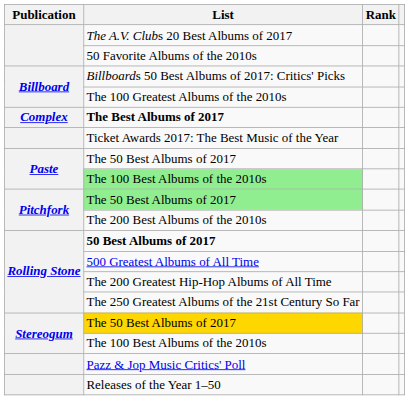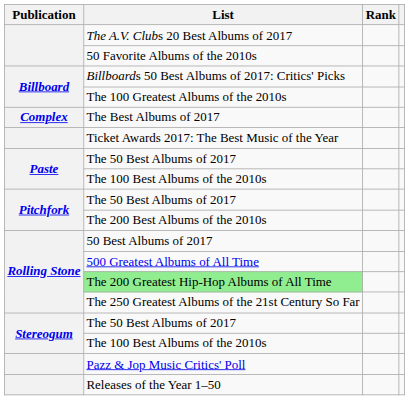(155, 117) bold -> (153, 117) normal
(176, 179) lightgreen background -> (176, 179) no background
(161, 199) lightgreen background -> (161, 199) no background
(151, 240) bold -> (149, 240) normal
(209, 281) no background -> (209, 281) lightgreen background
(161, 323) gold background -> (161, 323) no background
